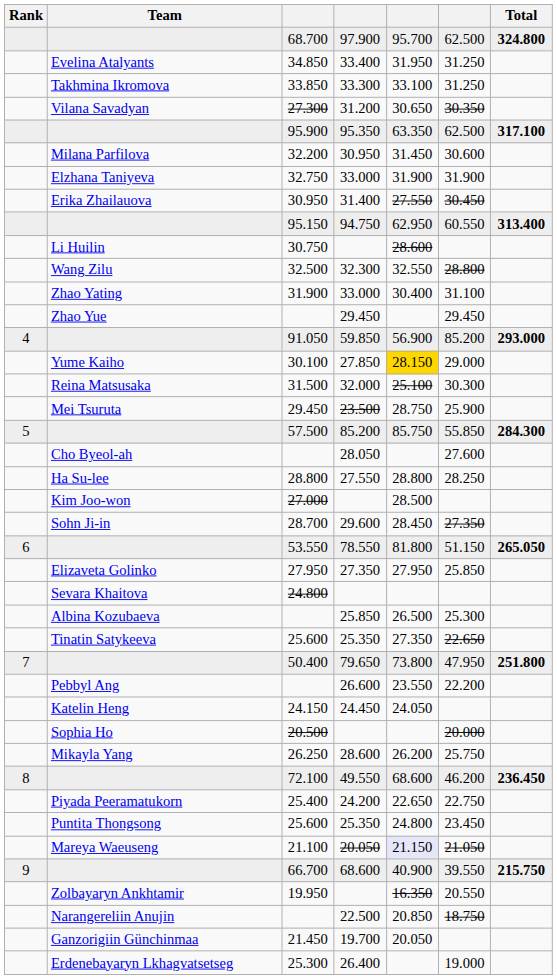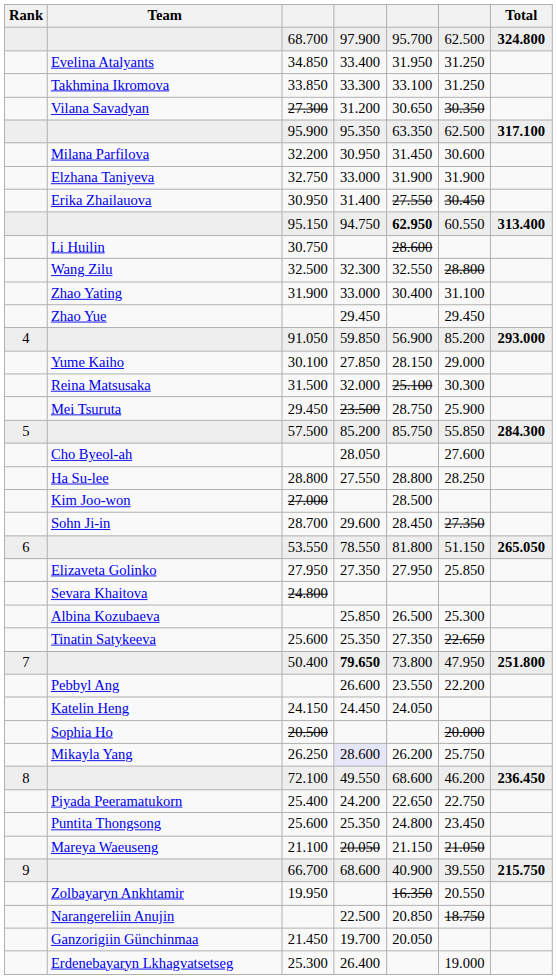(412, 223) normal -> (412, 223) bold
(412, 362) gold background -> (412, 362) no background
(360, 662) normal -> (360, 662) bold
(360, 754) no background -> (360, 754) lavender background
(412, 847) lavender background -> (412, 847) no background
